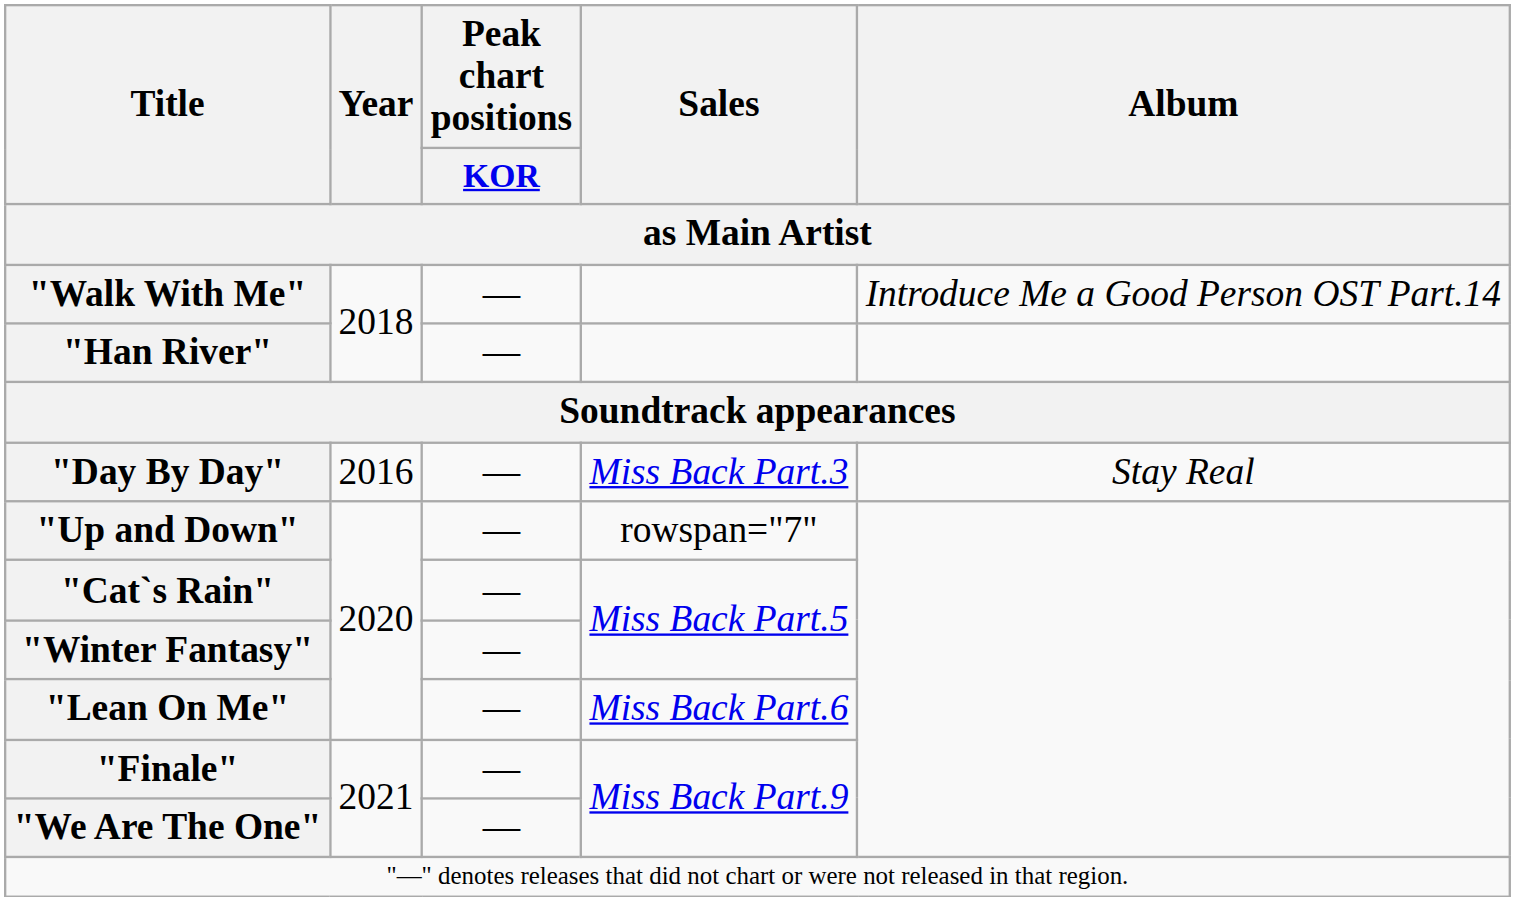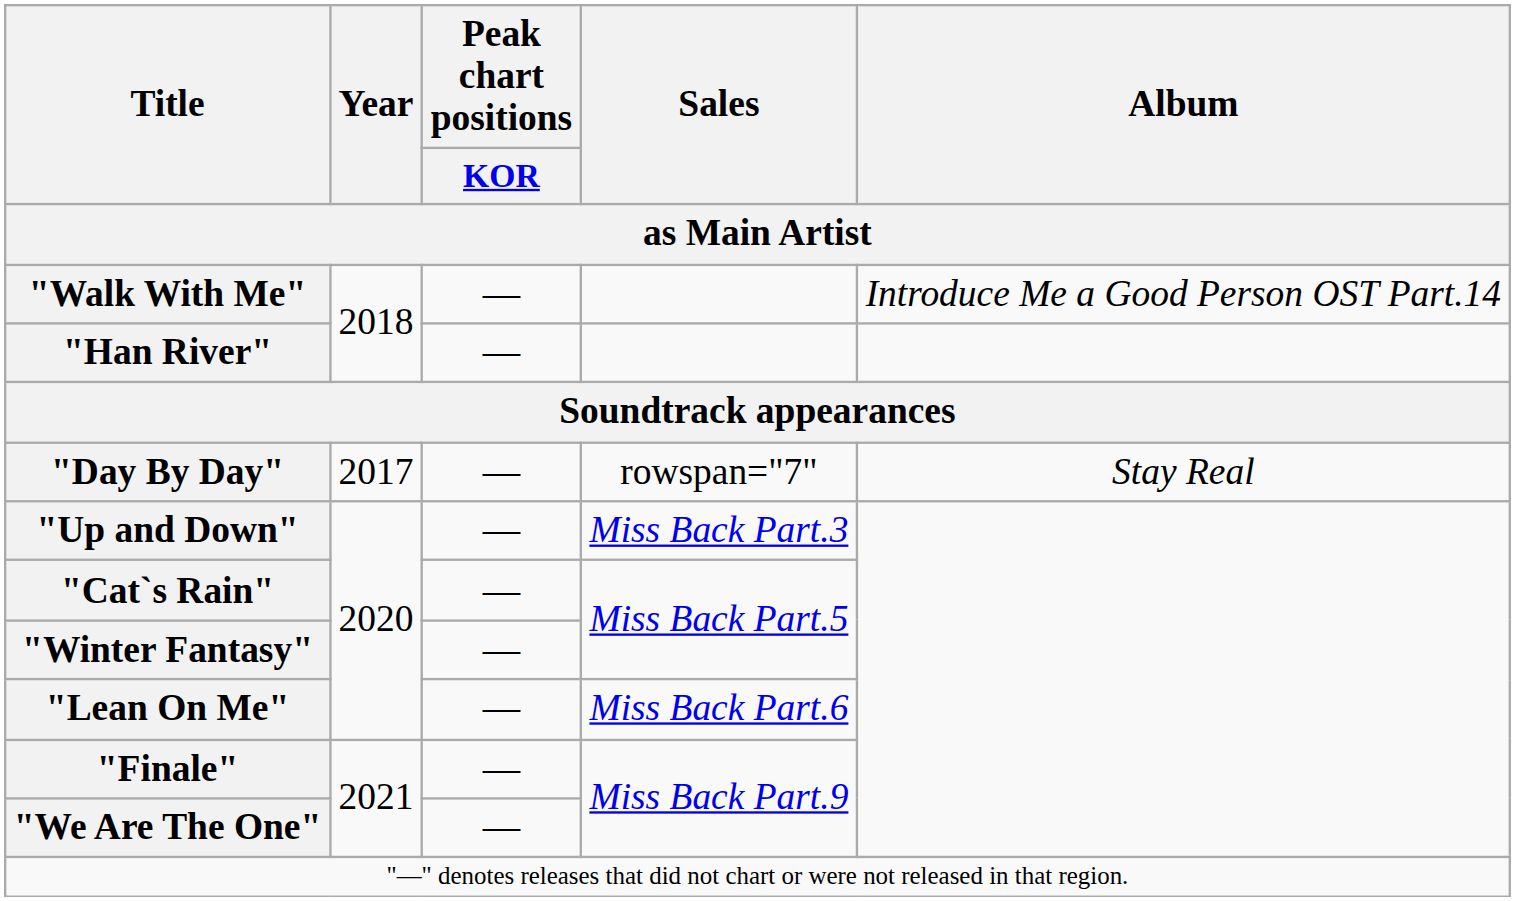(376, 470) 2016 -> (376, 470) 2017
(719, 470) Miss Back Part.3 -> (719, 470) rowspan="7"
(719, 530) rowspan="7" -> (719, 530) Miss Back Part.3
